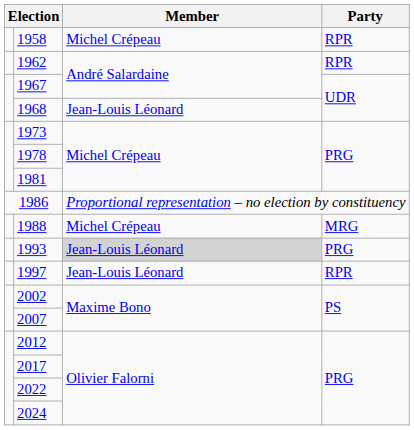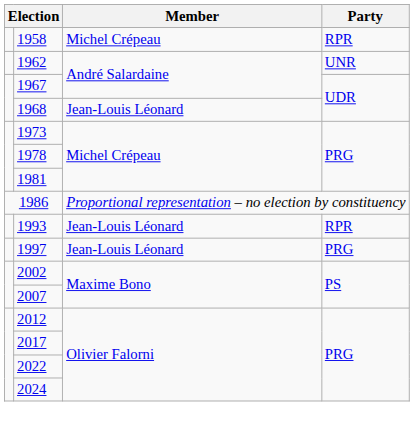(339, 62) RPR -> (340, 62) UNR
- row: (32, 226)
(125, 249) lightgrey background -> (125, 226) no background
(339, 249) PRG -> (339, 226) RPR
(339, 272) RPR -> (339, 249) PRG
